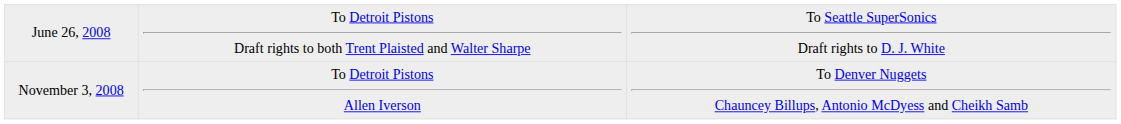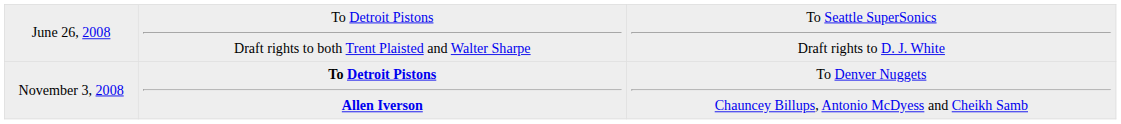(382, 90) normal -> (382, 90) bold
